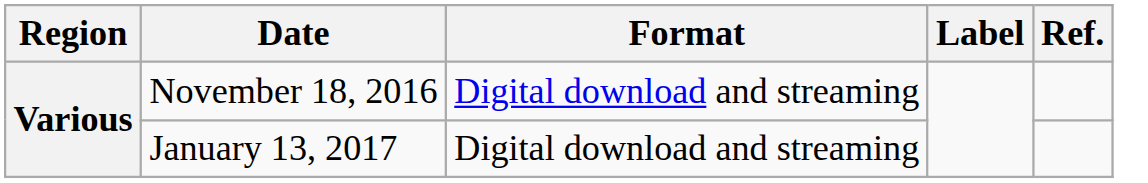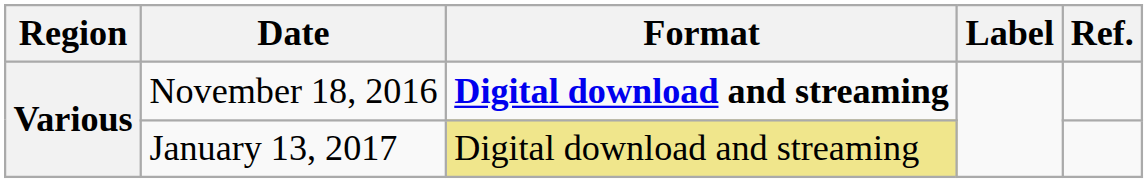(687, 90) normal -> (702, 90) bold
(687, 147) no background -> (687, 147) khaki background
